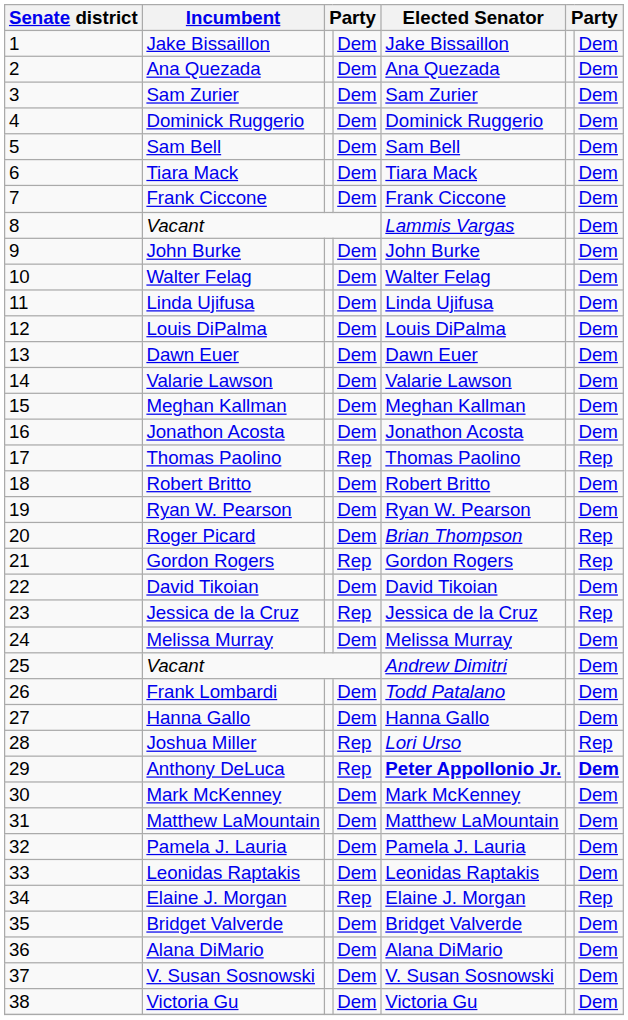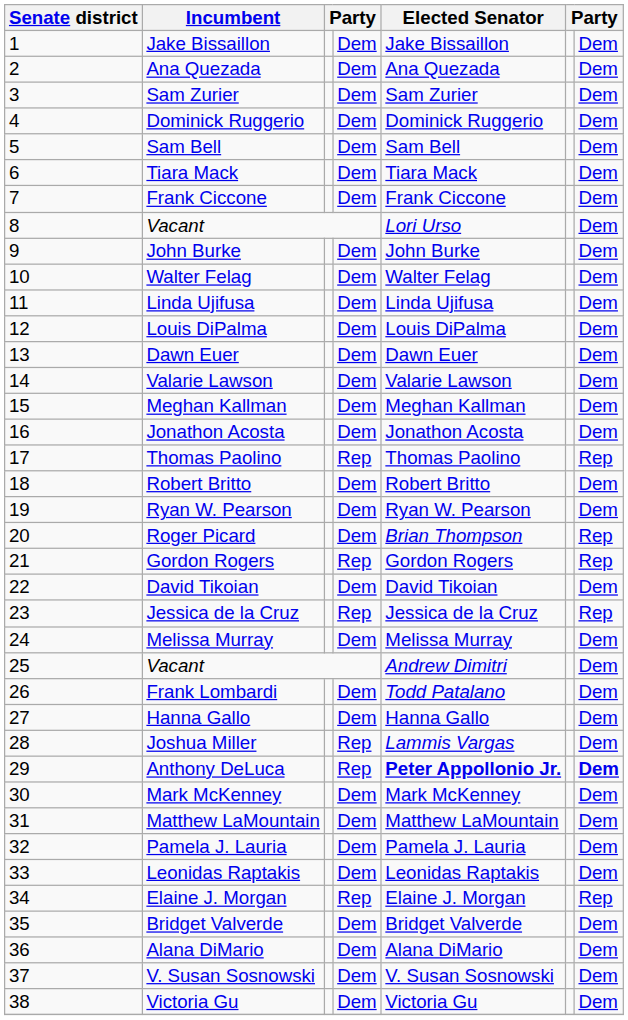(450, 224) Lammis Vargas -> (423, 224) Lori Urso
(423, 743) Lori Urso -> (450, 743) Lammis Vargas
(596, 743) Rep -> (598, 743) Dem
